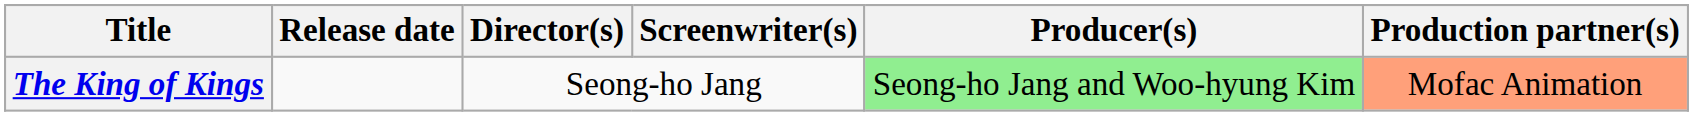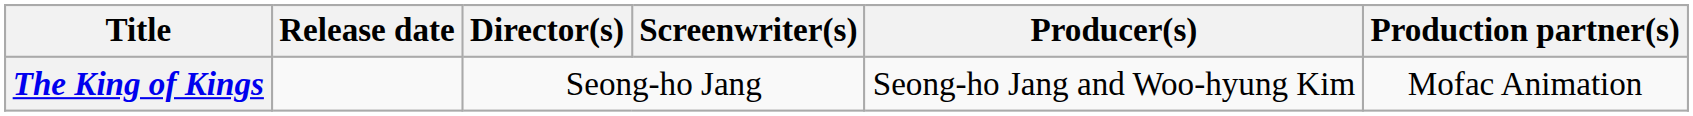(1114, 83) lightgreen background -> (1114, 83) no background
(1525, 83) lightsalmon background -> (1525, 83) no background
